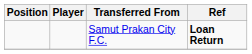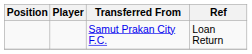(207, 35) bold -> (208, 35) normal
